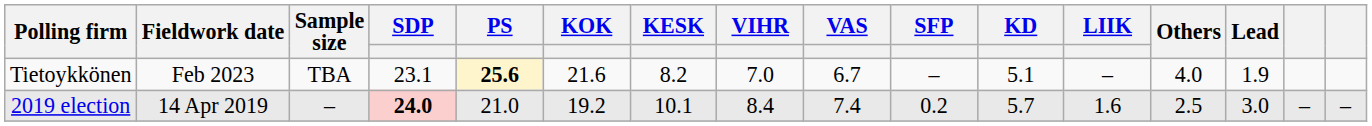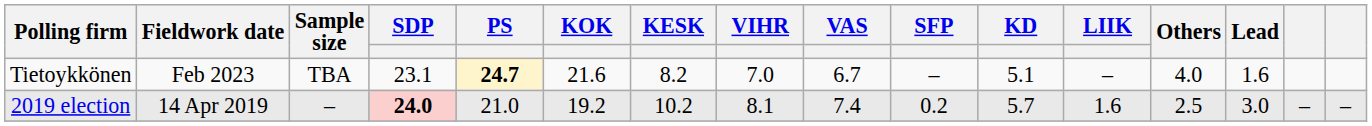(500, 74) 25.6 -> (500, 74) 24.7
(1255, 74) 1.9 -> (1255, 74) 1.6
(673, 106) 10.1 -> (673, 106) 10.2
(760, 106) 8.4 -> (760, 106) 8.1
